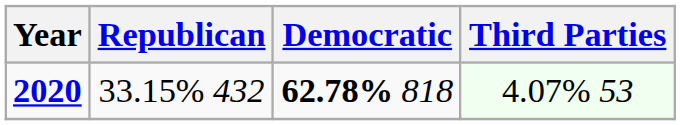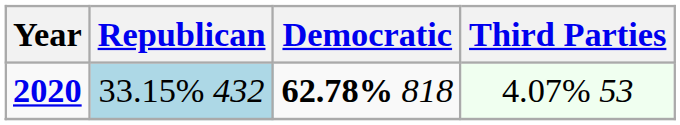(182, 90) no background -> (182, 90) lightblue background
